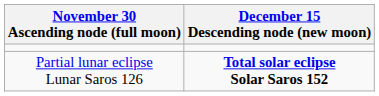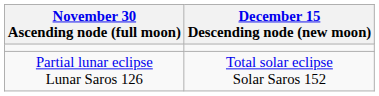(279, 71) bold -> (279, 71) normal
